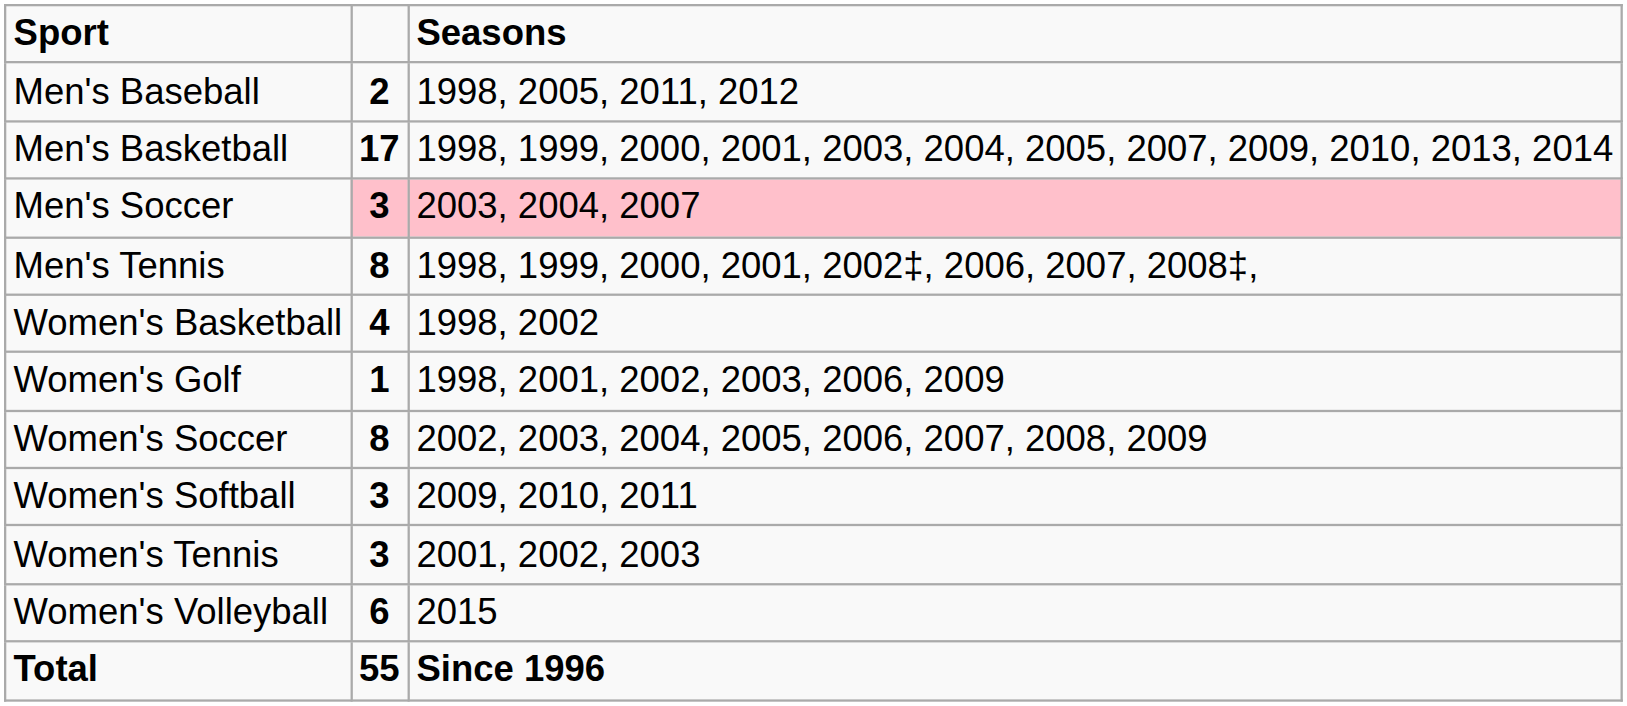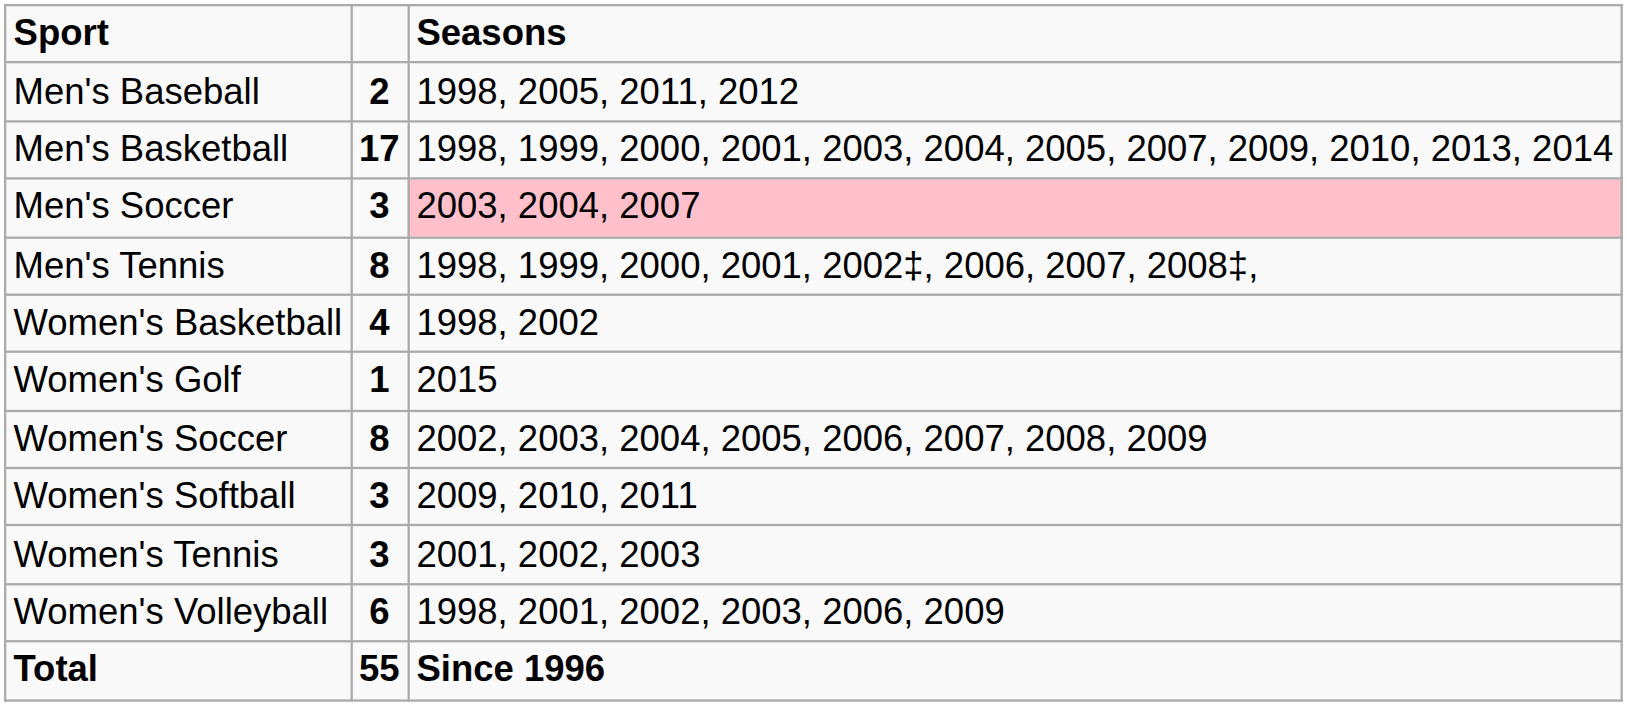(379, 206) pink background -> (379, 206) no background
(711, 380) 1998, 2001, 2002, 2003, 2006, 2009 -> (457, 380) 2015
(457, 611) 2015 -> (711, 611) 1998, 2001, 2002, 2003, 2006, 2009
